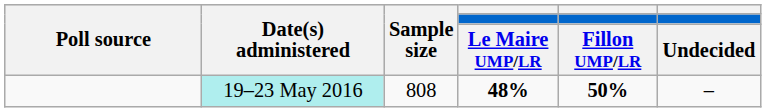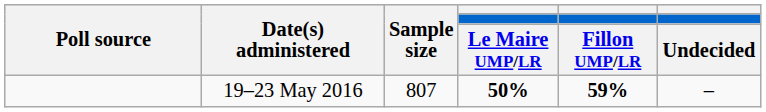(293, 90) paleturquoise background -> (293, 90) no background
(421, 90) 808 -> (421, 90) 807
(508, 90) 48% -> (508, 90) 50%
(608, 90) 50% -> (608, 90) 59%
